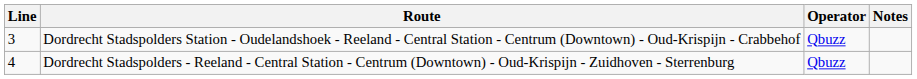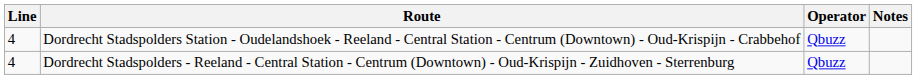(12, 39) 3 -> (12, 39) 4
